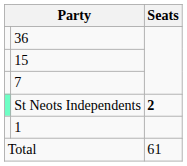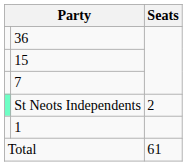(151, 104) bold -> (151, 104) normal
